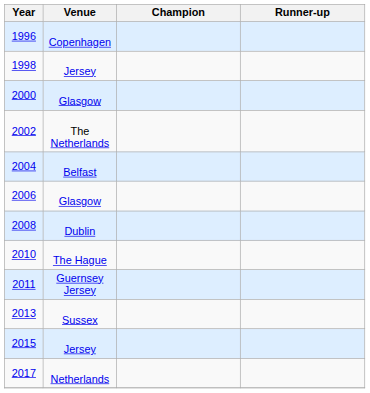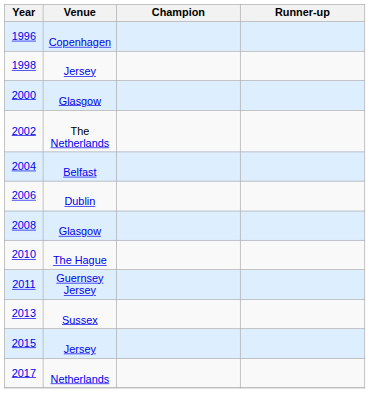(80, 202) Glasgow -> (80, 202) Dublin
(80, 231) Dublin -> (80, 231) Glasgow
